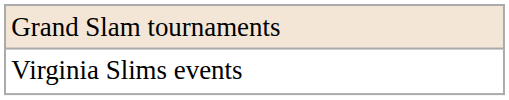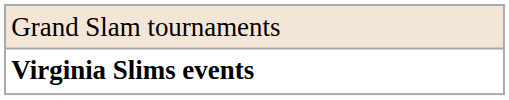(127, 70) normal -> (133, 70) bold
